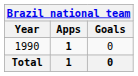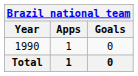(69, 46) bold -> (69, 46) normal
